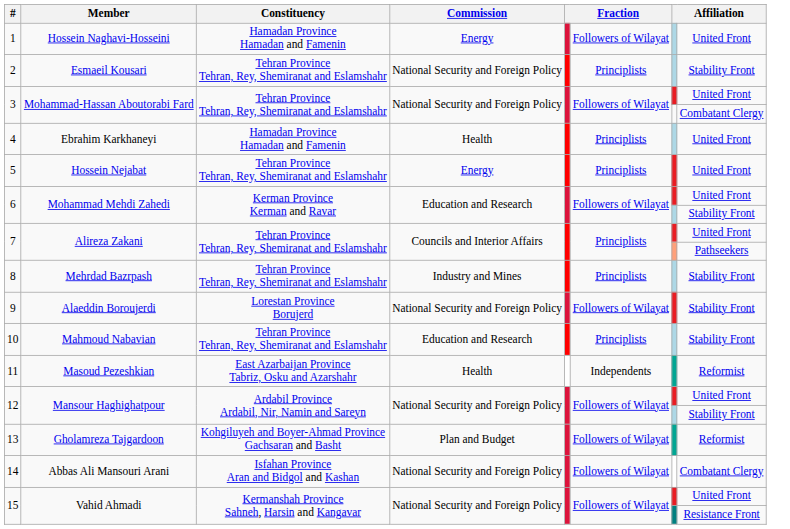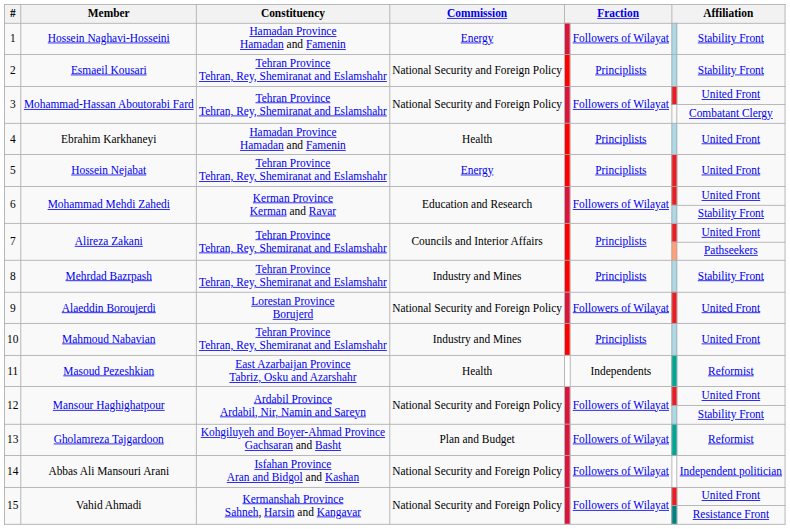(722, 38) United Front -> (731, 38) Stability Front
(722, 307) Stability Front -> (731, 307) United Front
(477, 339) Education and Research -> (477, 339) Industry and Mines
(722, 339) Stability Front -> (731, 339) United Front
(722, 471) Combatant Clergy -> (731, 471) Independent politician
